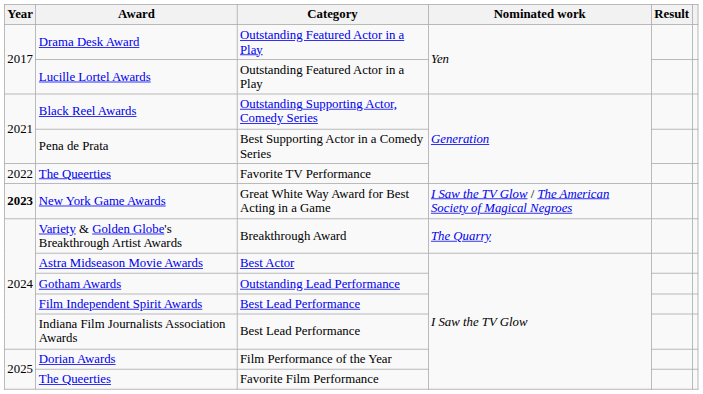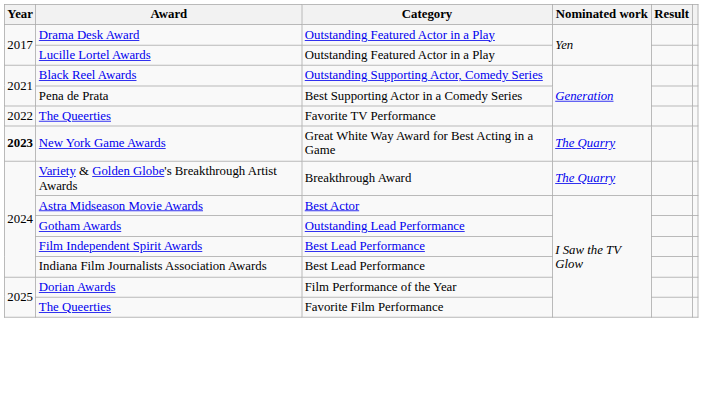(520, 201) I Saw the TV Glow / The American Society of Magical Negroes -> (585, 143) The Quarry
